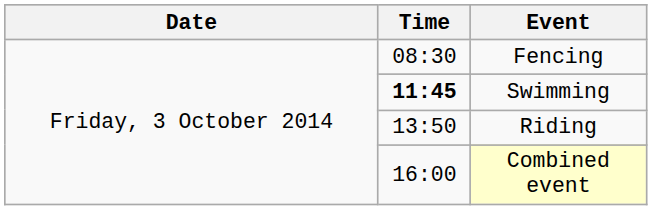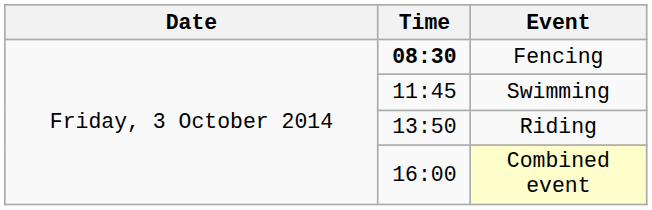(424, 57) normal -> (424, 57) bold
(424, 92) bold -> (424, 92) normal
